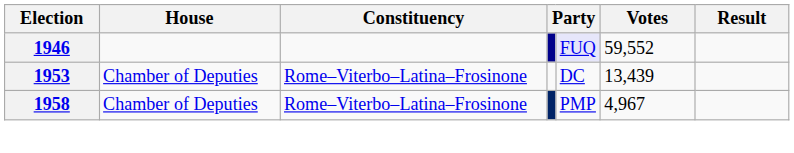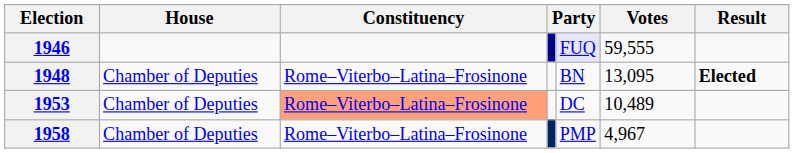(629, 47) 59,552 -> (629, 47) 59,555
+ row: (52, 76)
(405, 76) no background -> (405, 104) lightsalmon background
(629, 76) 13,439 -> (629, 104) 10,489
